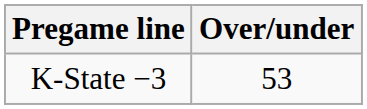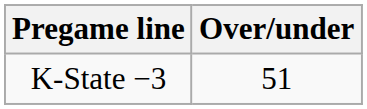(277, 78) 53 -> (277, 78) 51
